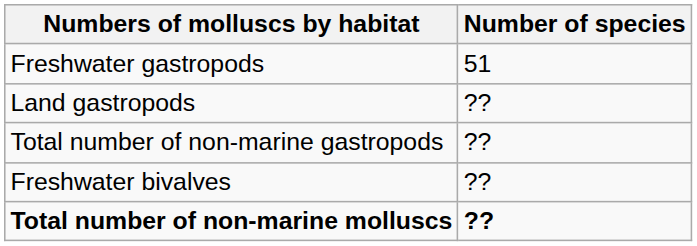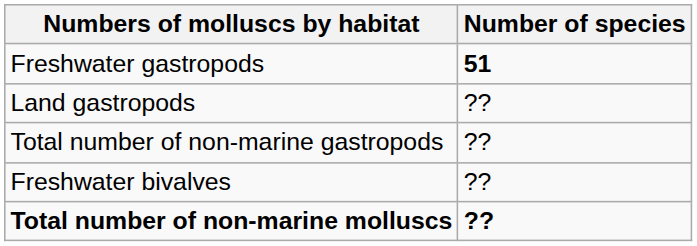(478, 63) normal -> (478, 63) bold
